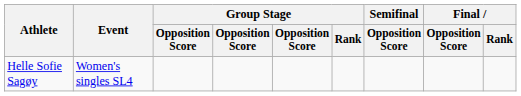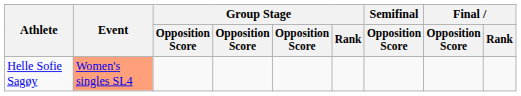(104, 74) no background -> (104, 74) lightsalmon background
